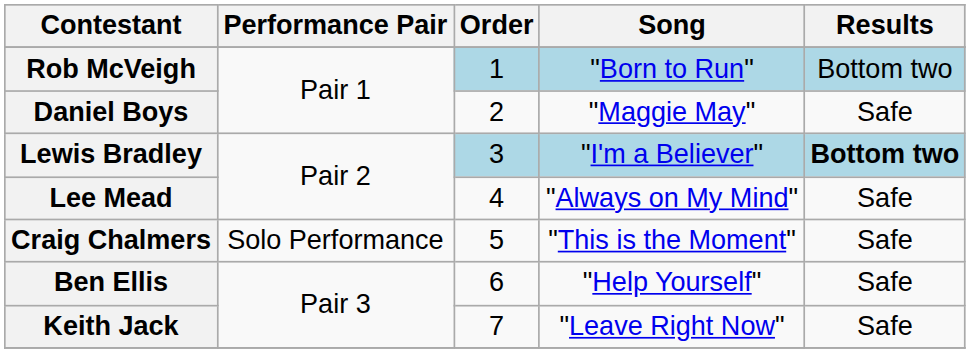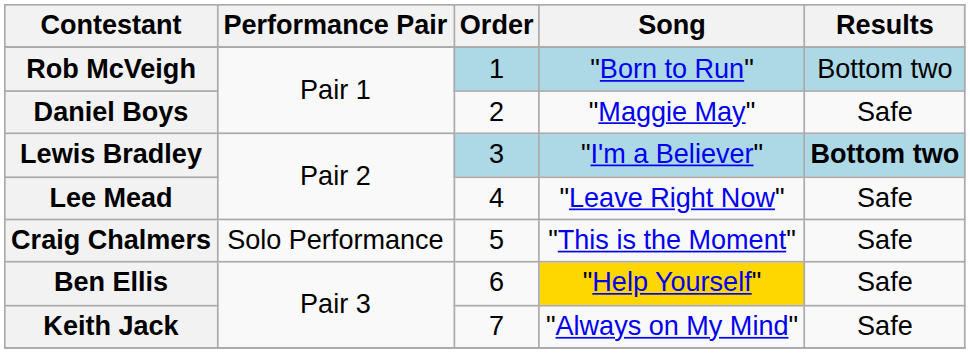(672, 197) "Always on My Mind" -> (672, 197) "Leave Right Now"
(672, 283) no background -> (672, 283) gold background
(672, 326) "Leave Right Now" -> (672, 326) "Always on My Mind"
